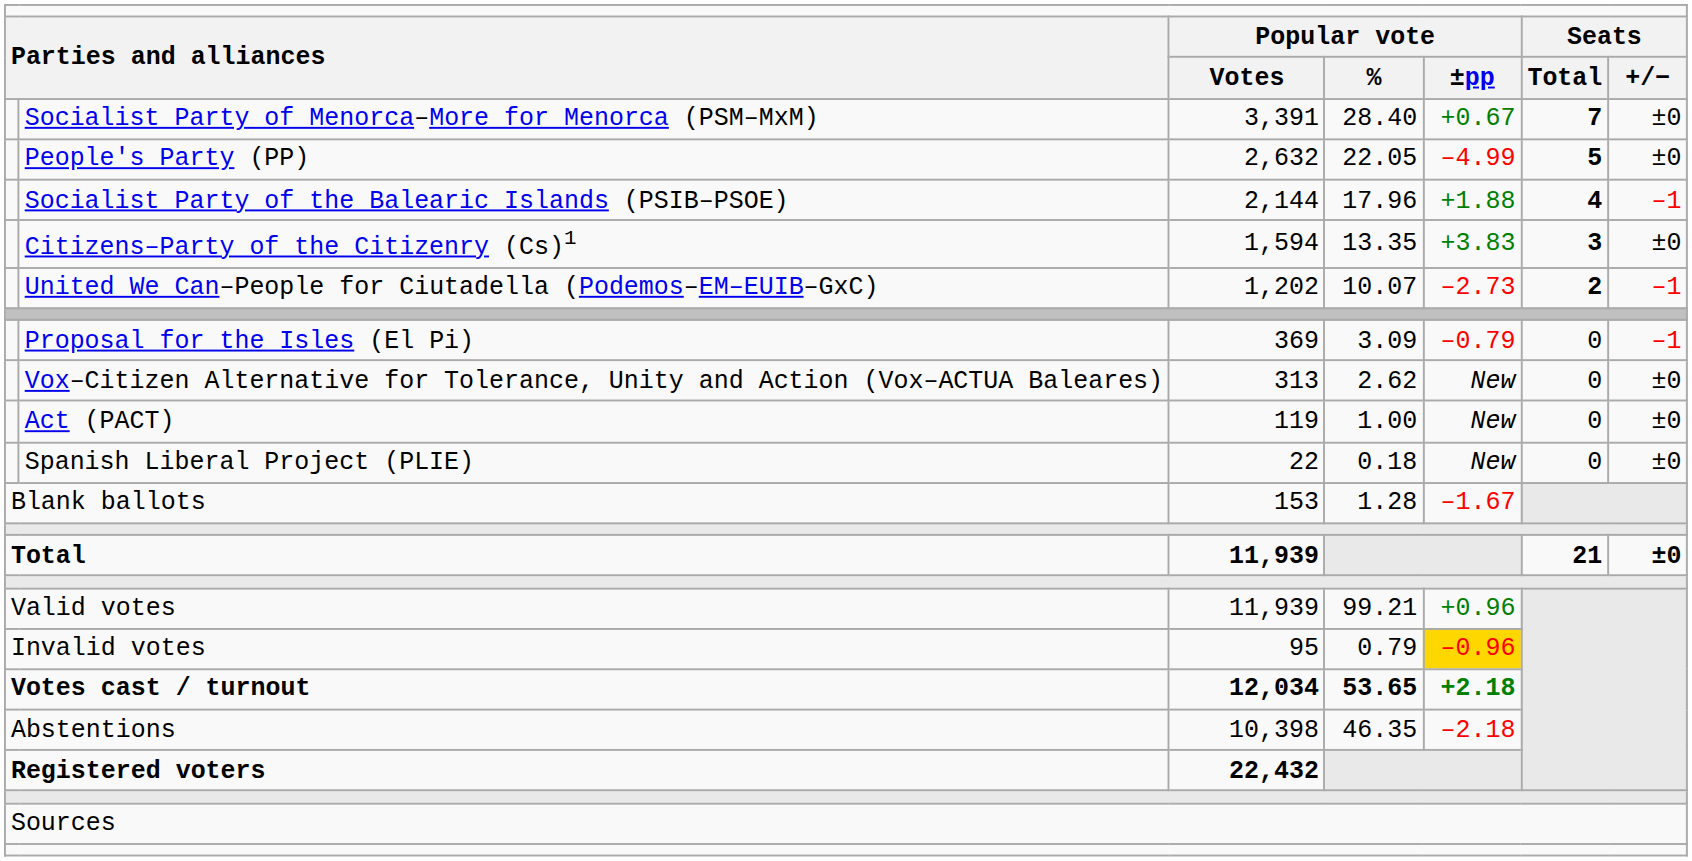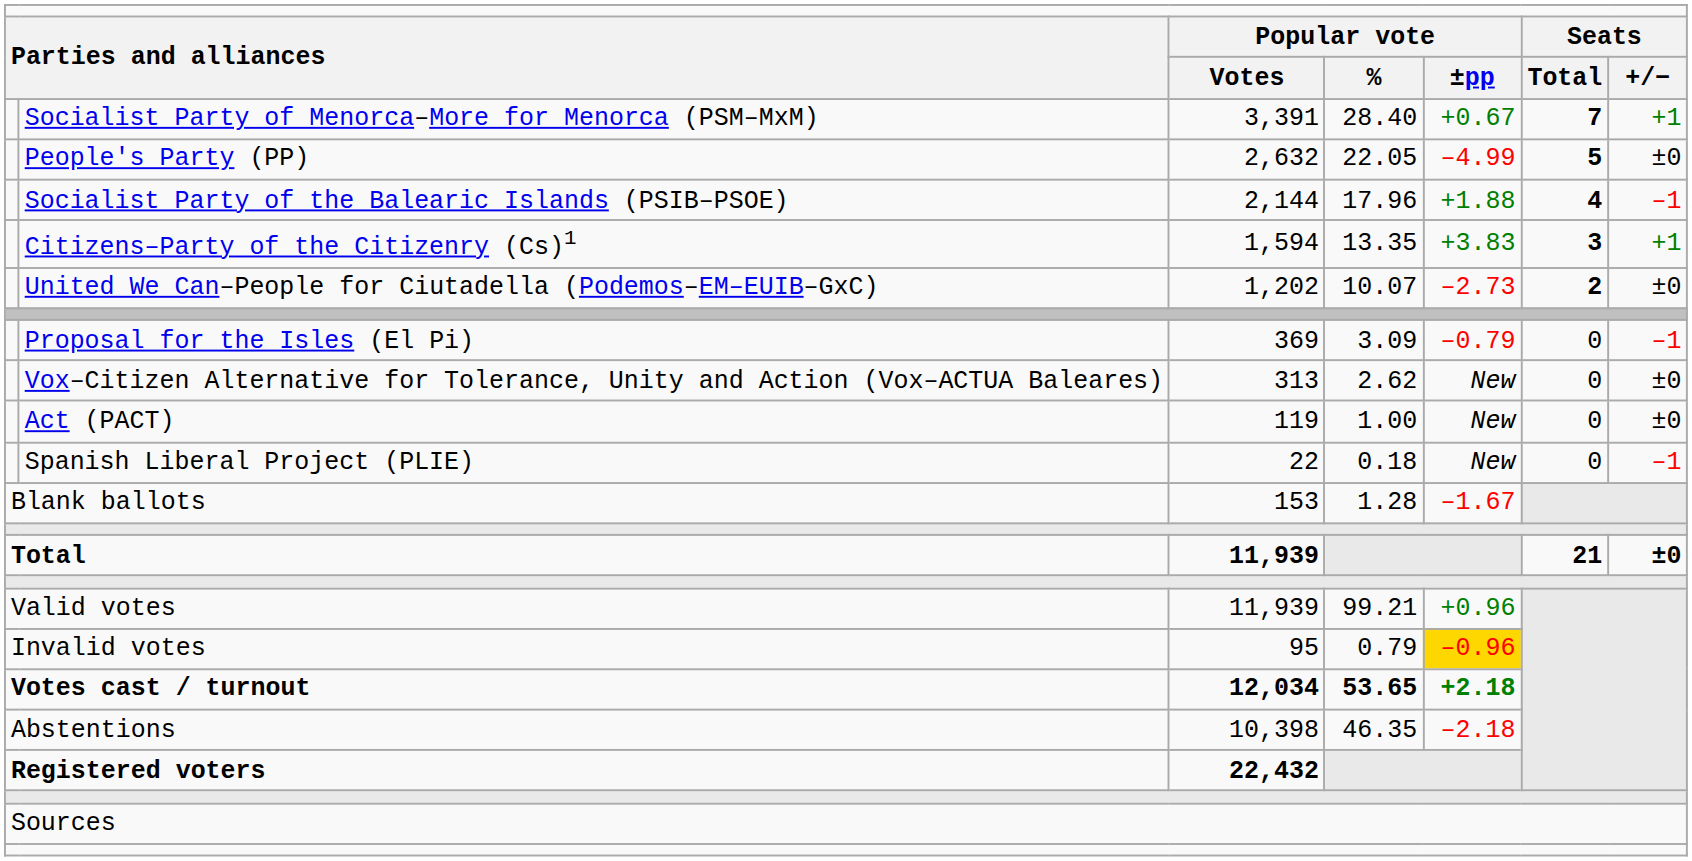(1666, 119) ±0 -> (1666, 119) +1
(1666, 244) ±0 -> (1666, 244) +1
(1666, 288) –1 -> (1666, 288) ±0
(1666, 462) ±0 -> (1666, 462) –1
